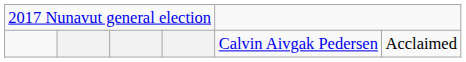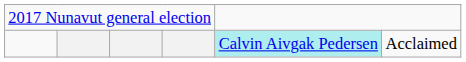(298, 43) no background -> (298, 43) paleturquoise background
